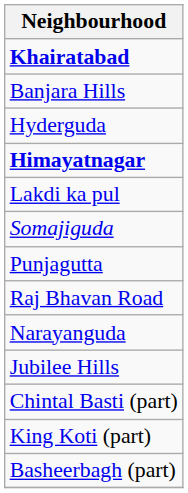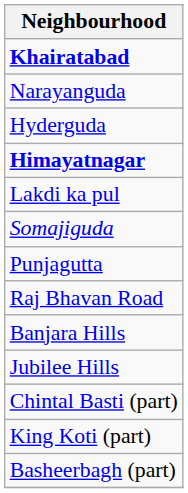(67, 90) Banjara Hills -> (68, 90) Narayanguda
(68, 332) Narayanguda -> (67, 332) Banjara Hills
